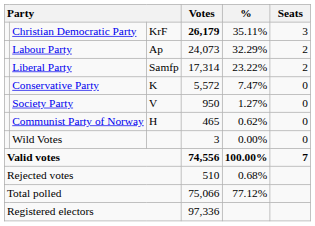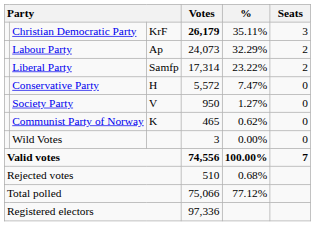(153, 85) K -> (153, 85) H
(153, 121) H -> (153, 121) K
